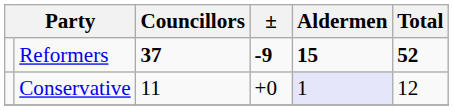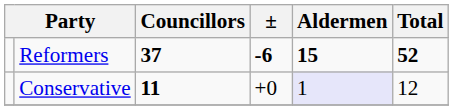(263, 54) -9 -> (263, 54) -6
(151, 88) normal -> (150, 88) bold
